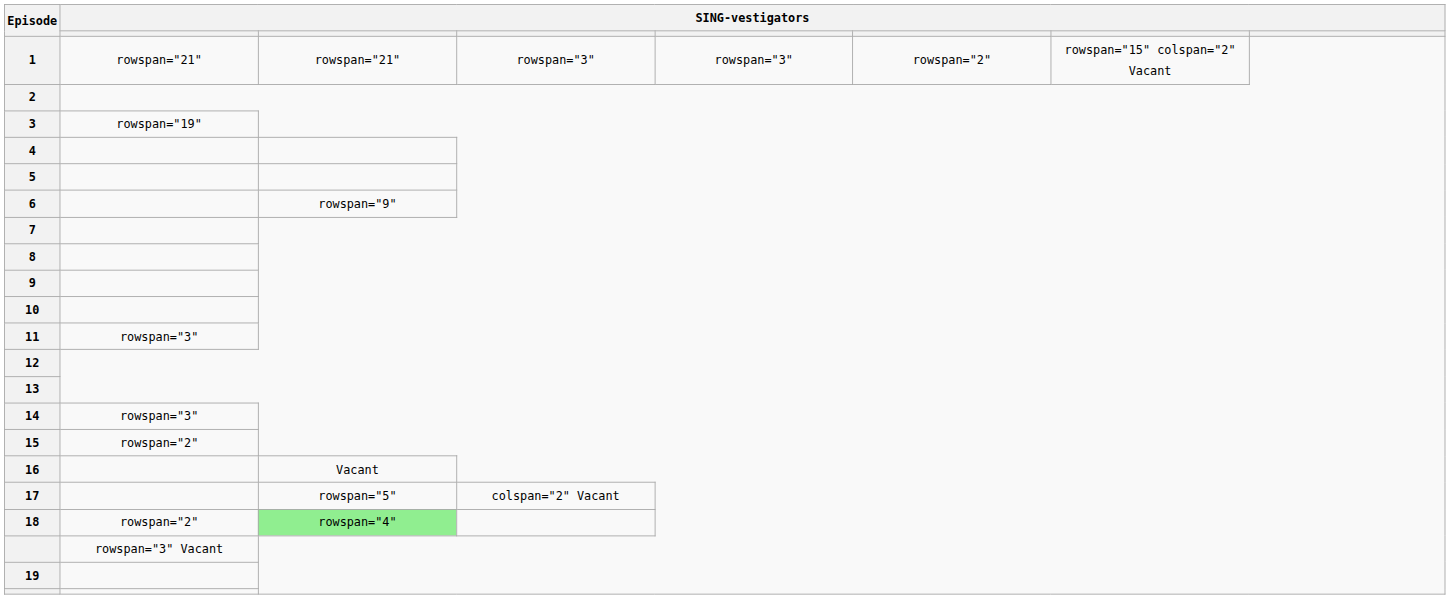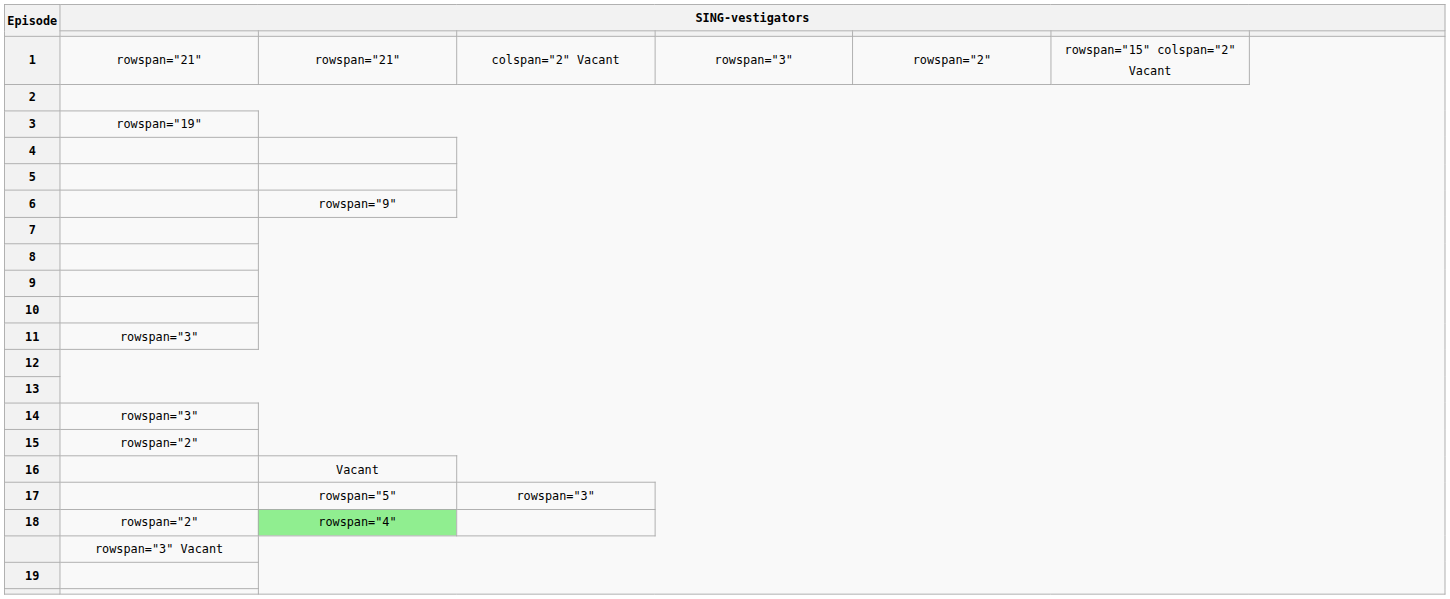(556, 60) rowspan="3" -> (556, 60) colspan="2" Vacant
(556, 496) colspan="2" Vacant -> (556, 496) rowspan="3"
